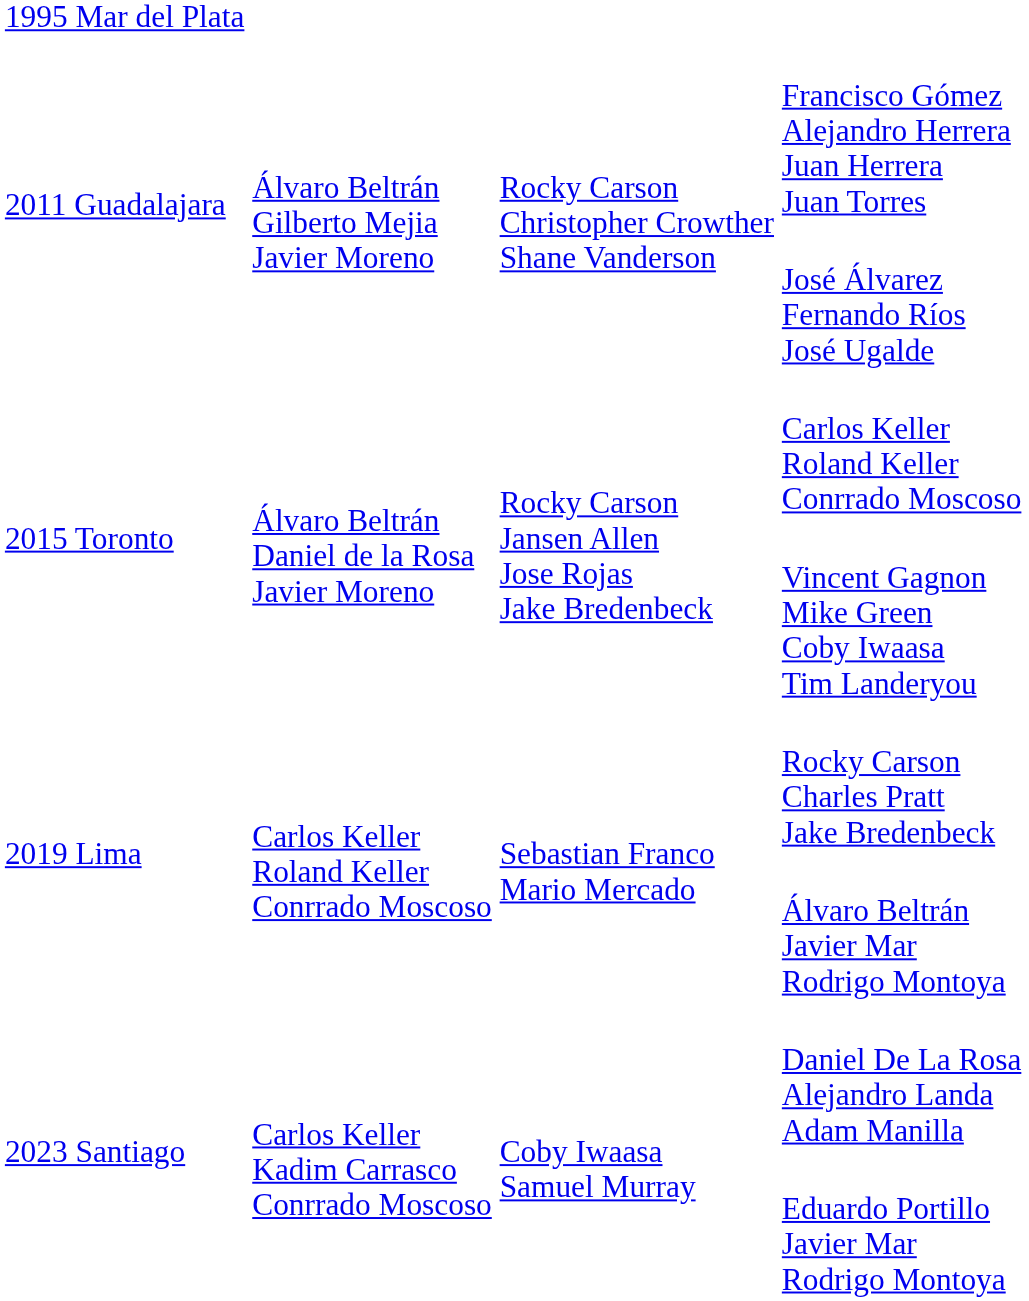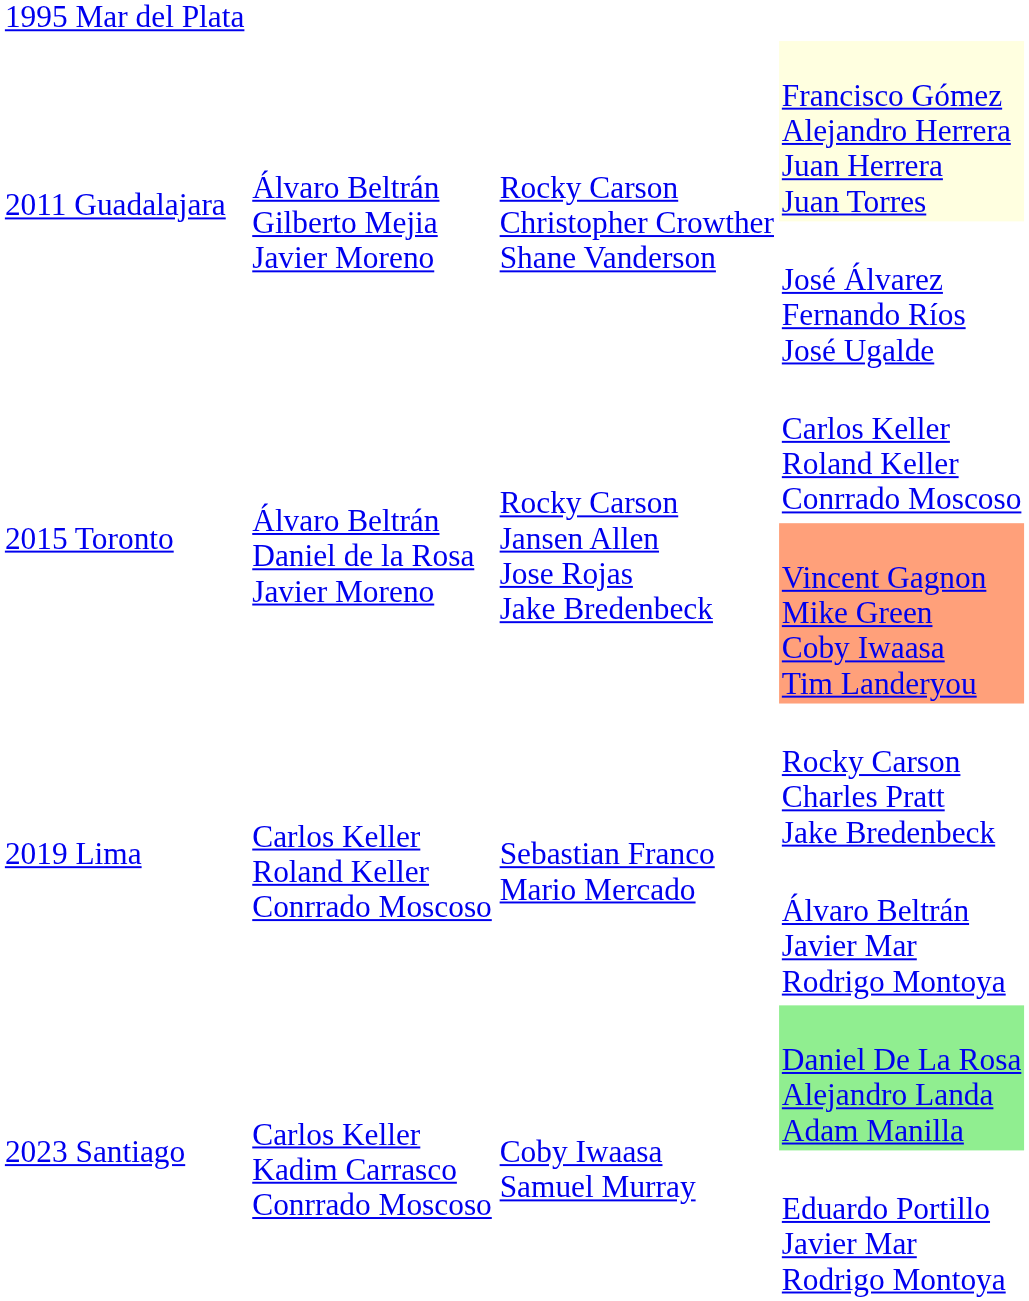(896, 148) no background -> (896, 148) lightyellow background
(884, 630) no background -> (884, 630) lightsalmon background
(902, 1095) no background -> (902, 1095) lightgreen background
